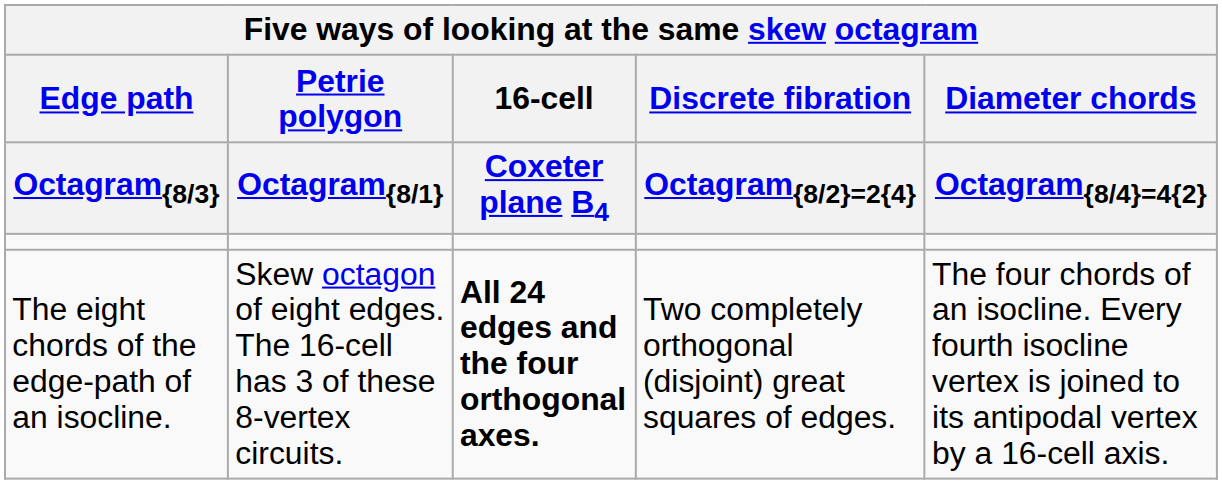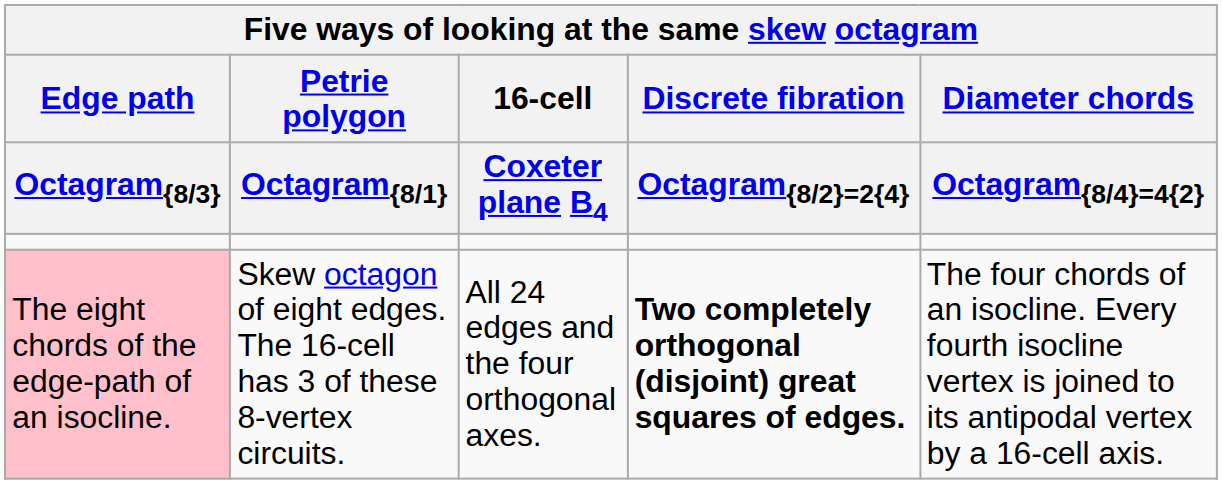(104, 363) no background -> (104, 363) pink background
(543, 363) bold -> (541, 363) normal
(770, 363) normal -> (770, 363) bold
